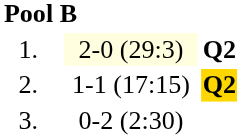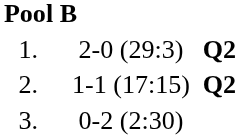(131, 49) lightyellow background -> (131, 49) no background
(219, 84) gold background -> (219, 84) no background
